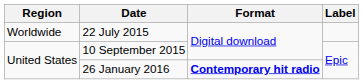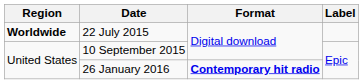(34, 32) normal -> (36, 32) bold
